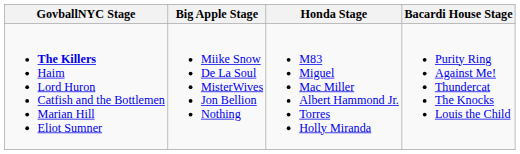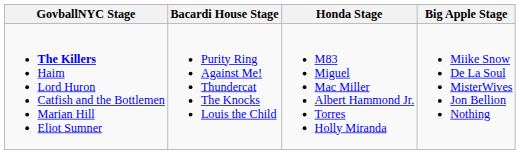columns swapped: (217, 14) <-> (459, 14)
